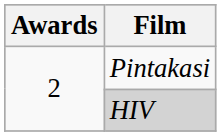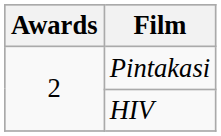(132, 109) lightgrey background -> (132, 109) no background
